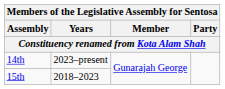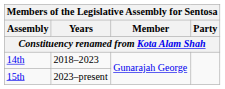(81, 60) 2023–present -> (76, 60) 2018–2023
(76, 76) 2018–2023 -> (81, 76) 2023–present
